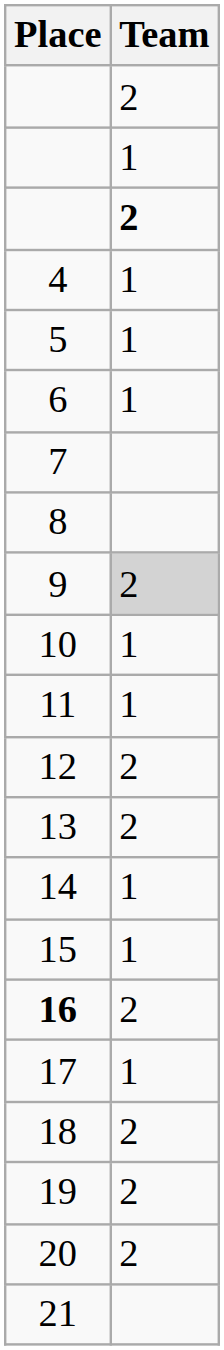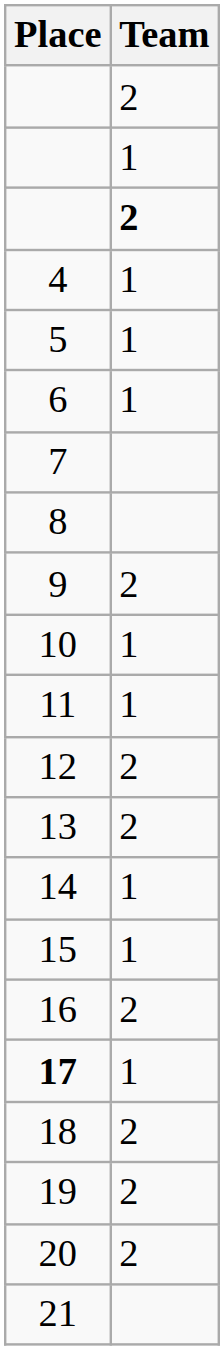(129, 583) lightgrey background -> (129, 583) no background
(58, 1009) bold -> (58, 1009) normal
(58, 1070) normal -> (58, 1070) bold
